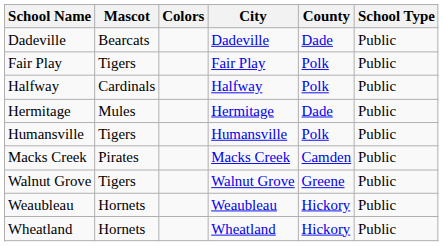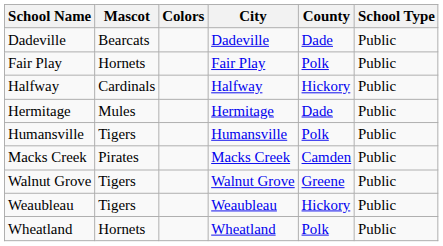(117, 63) Tigers -> (122, 63) Hornets
(315, 87) Polk -> (326, 87) Hickory
(122, 205) Hornets -> (117, 205) Tigers
(326, 228) Hickory -> (315, 228) Polk
